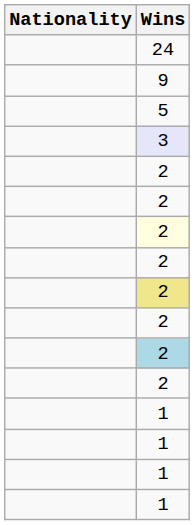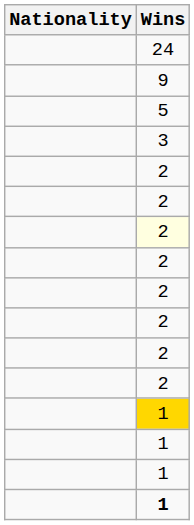(163, 141) lavender background -> (163, 141) no background
(163, 293) khaki background -> (163, 293) no background
(163, 353) lightblue background -> (163, 353) no background
(163, 414) no background -> (163, 414) gold background
(163, 505) normal -> (163, 505) bold
